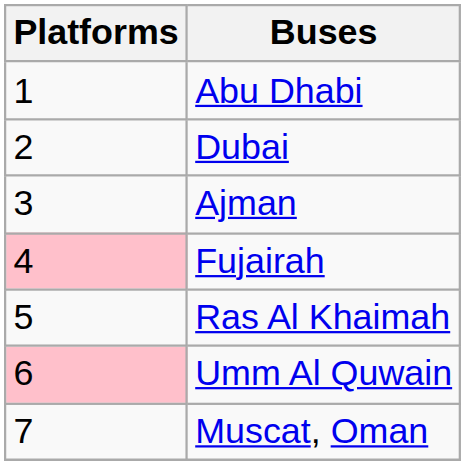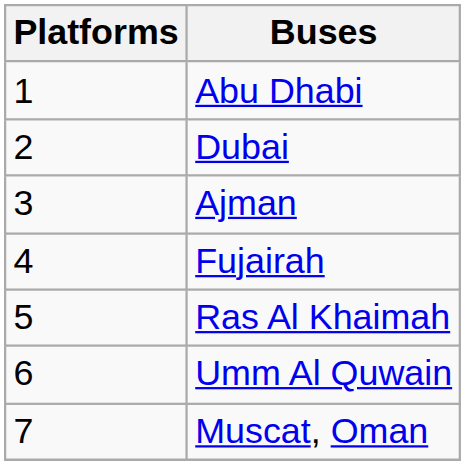(23, 260) pink background -> (23, 260) no background
(23, 373) pink background -> (23, 373) no background
